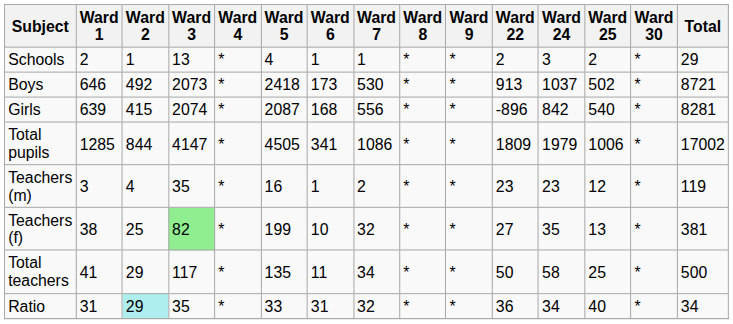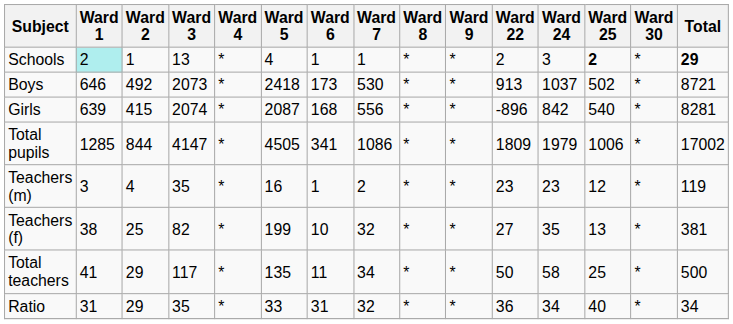(84, 60) no background -> (84, 60) paleturquoise background
(593, 60) normal -> (593, 60) bold
(690, 60) normal -> (690, 60) bold
(181, 229) lightgreen background -> (181, 229) no background
(135, 306) paleturquoise background -> (135, 306) no background
